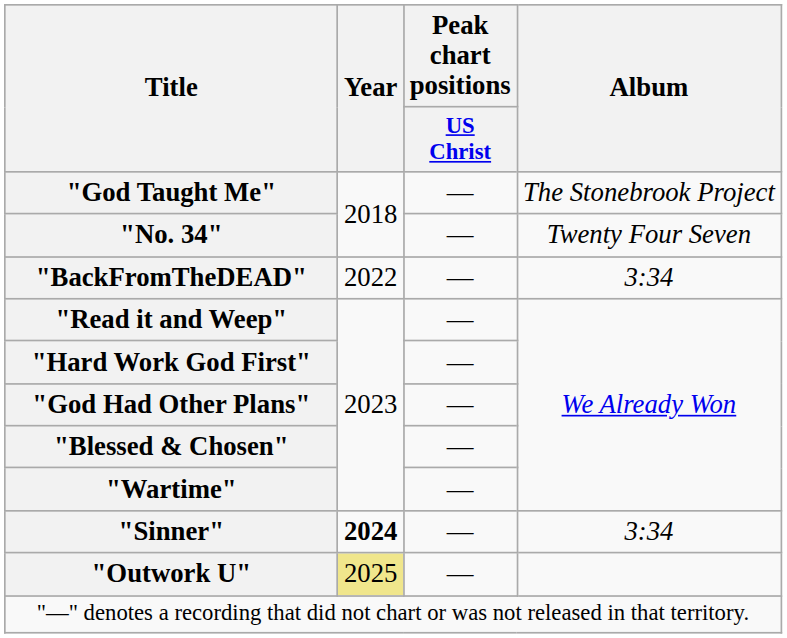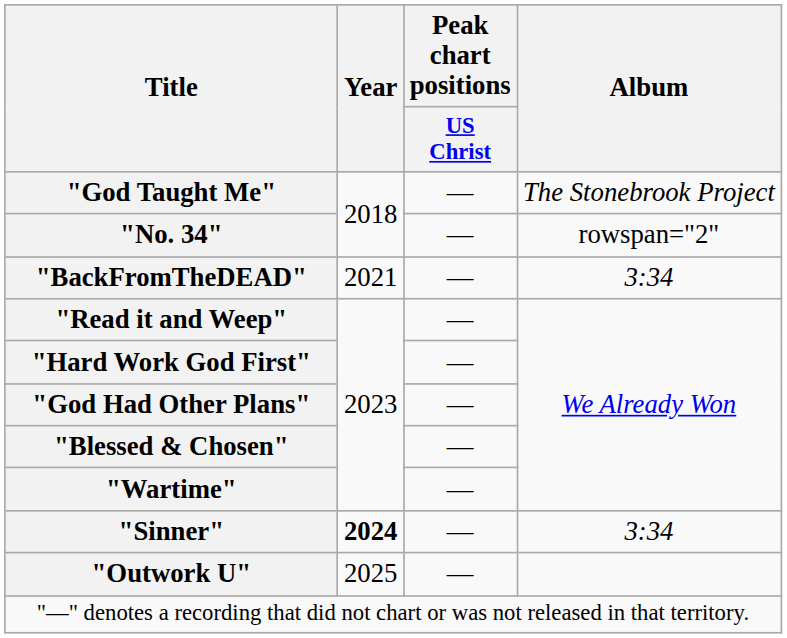(649, 234) Twenty Four Seven -> (649, 234) rowspan="2"
(371, 277) 2022 -> (371, 277) 2021
(371, 573) khaki background -> (371, 573) no background
